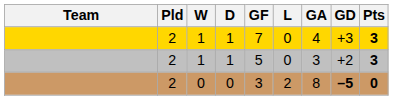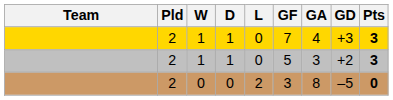columns swapped: (288, 15) <-> (259, 15)
(345, 83) bold -> (345, 83) normal
